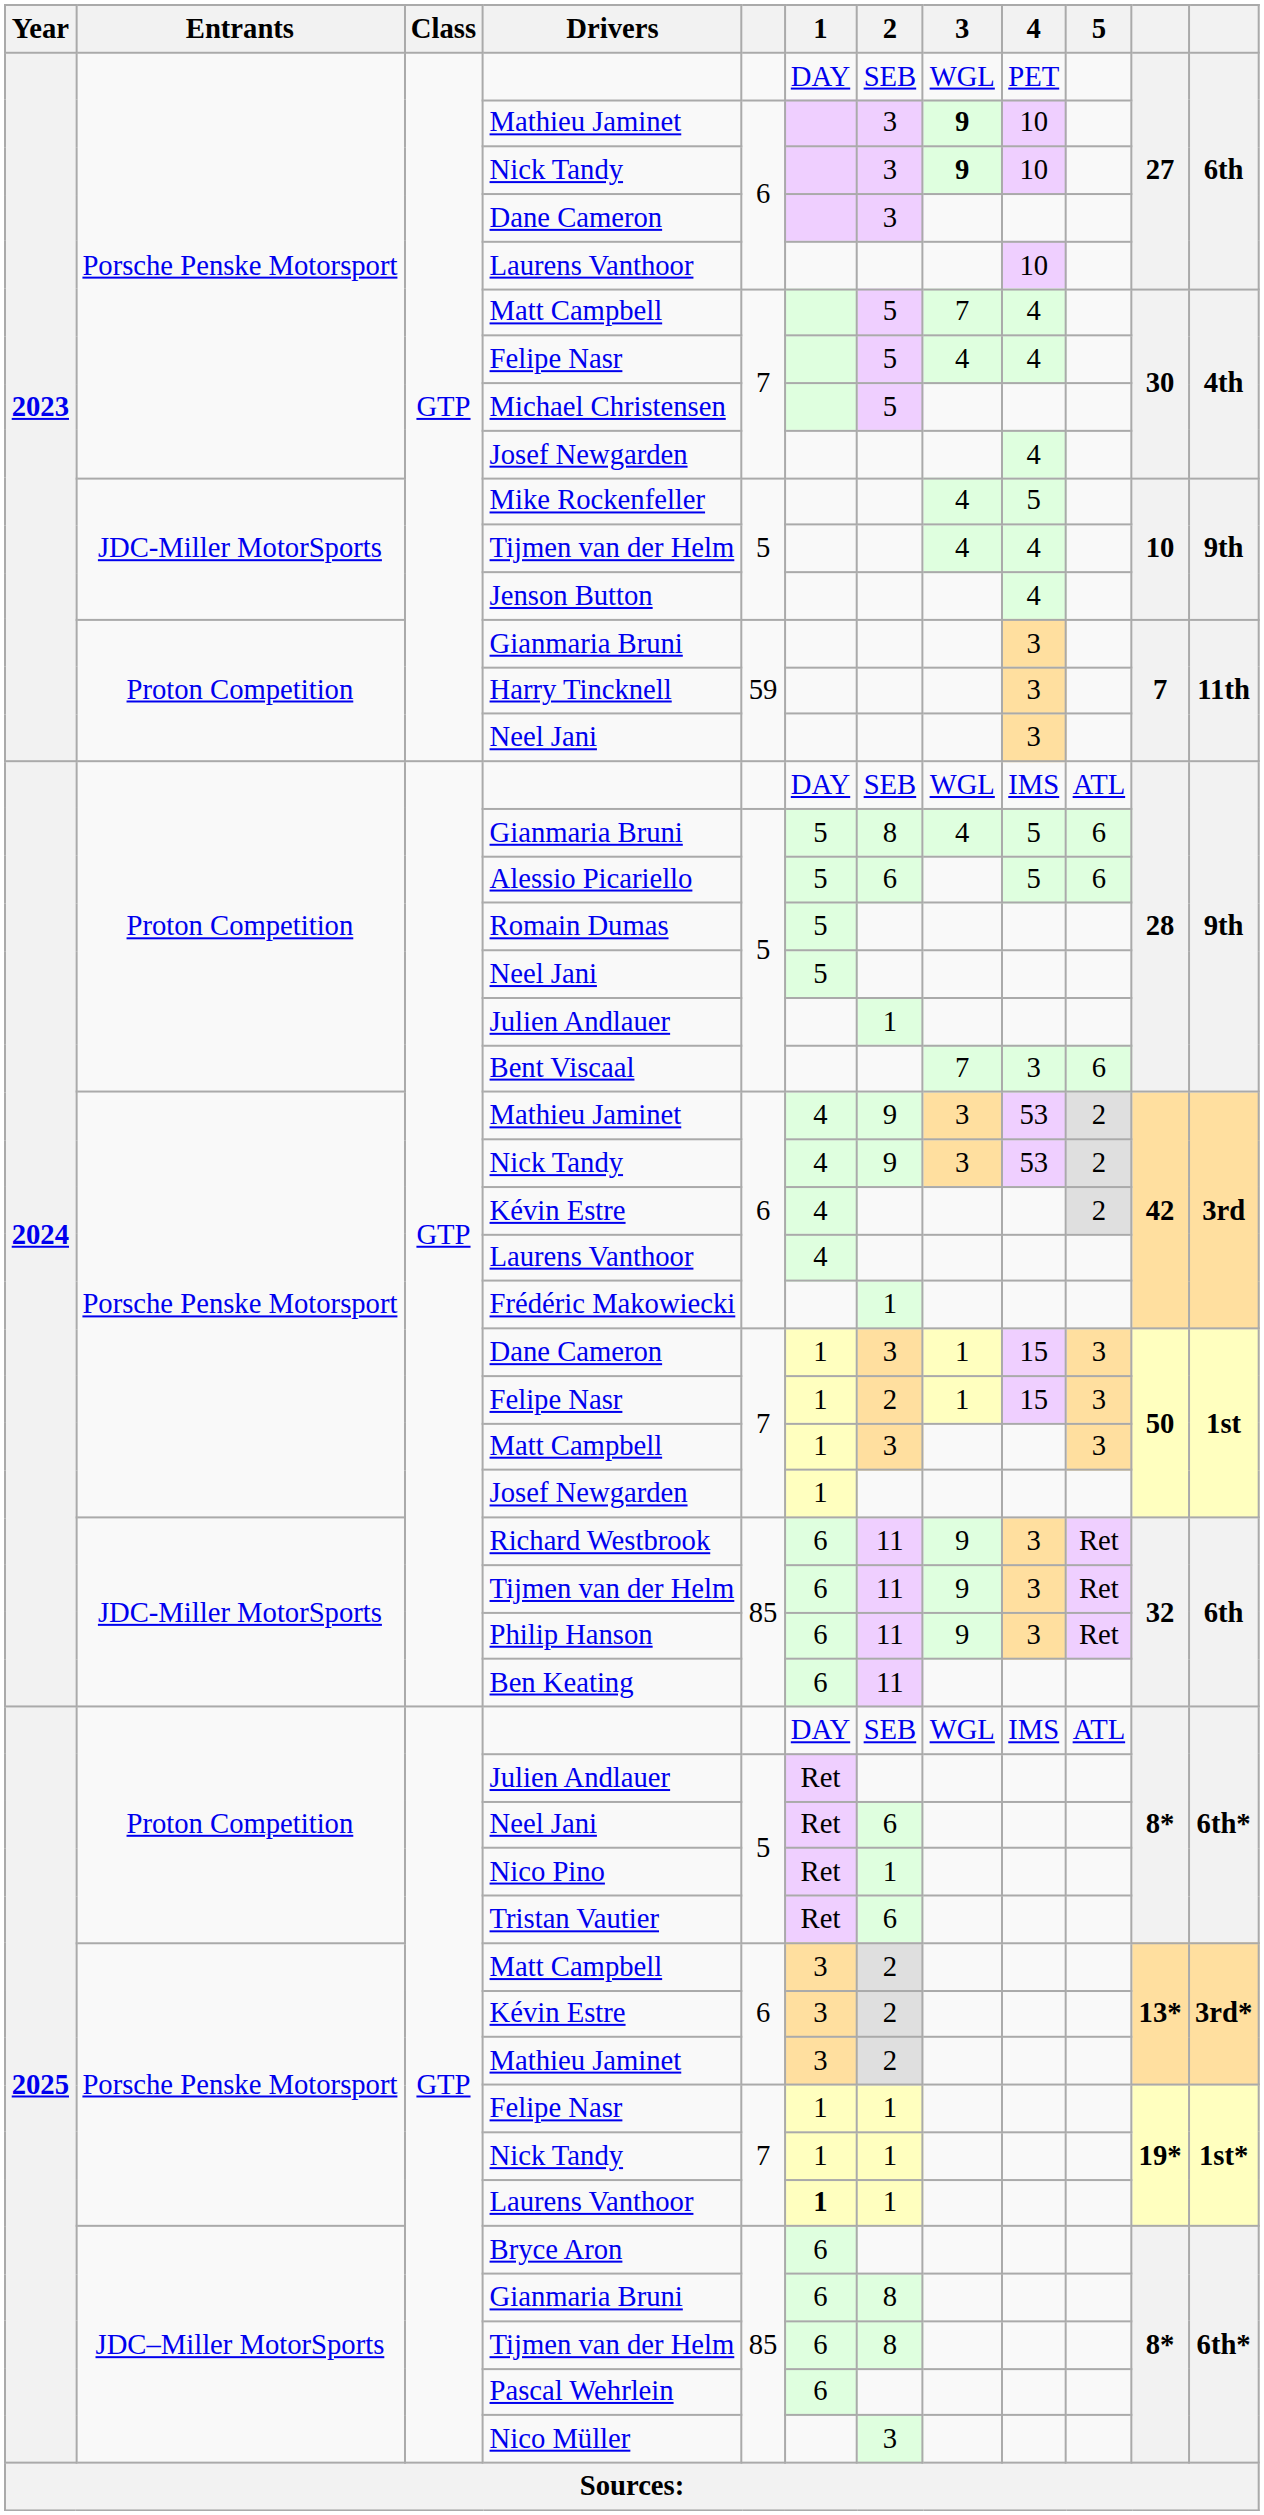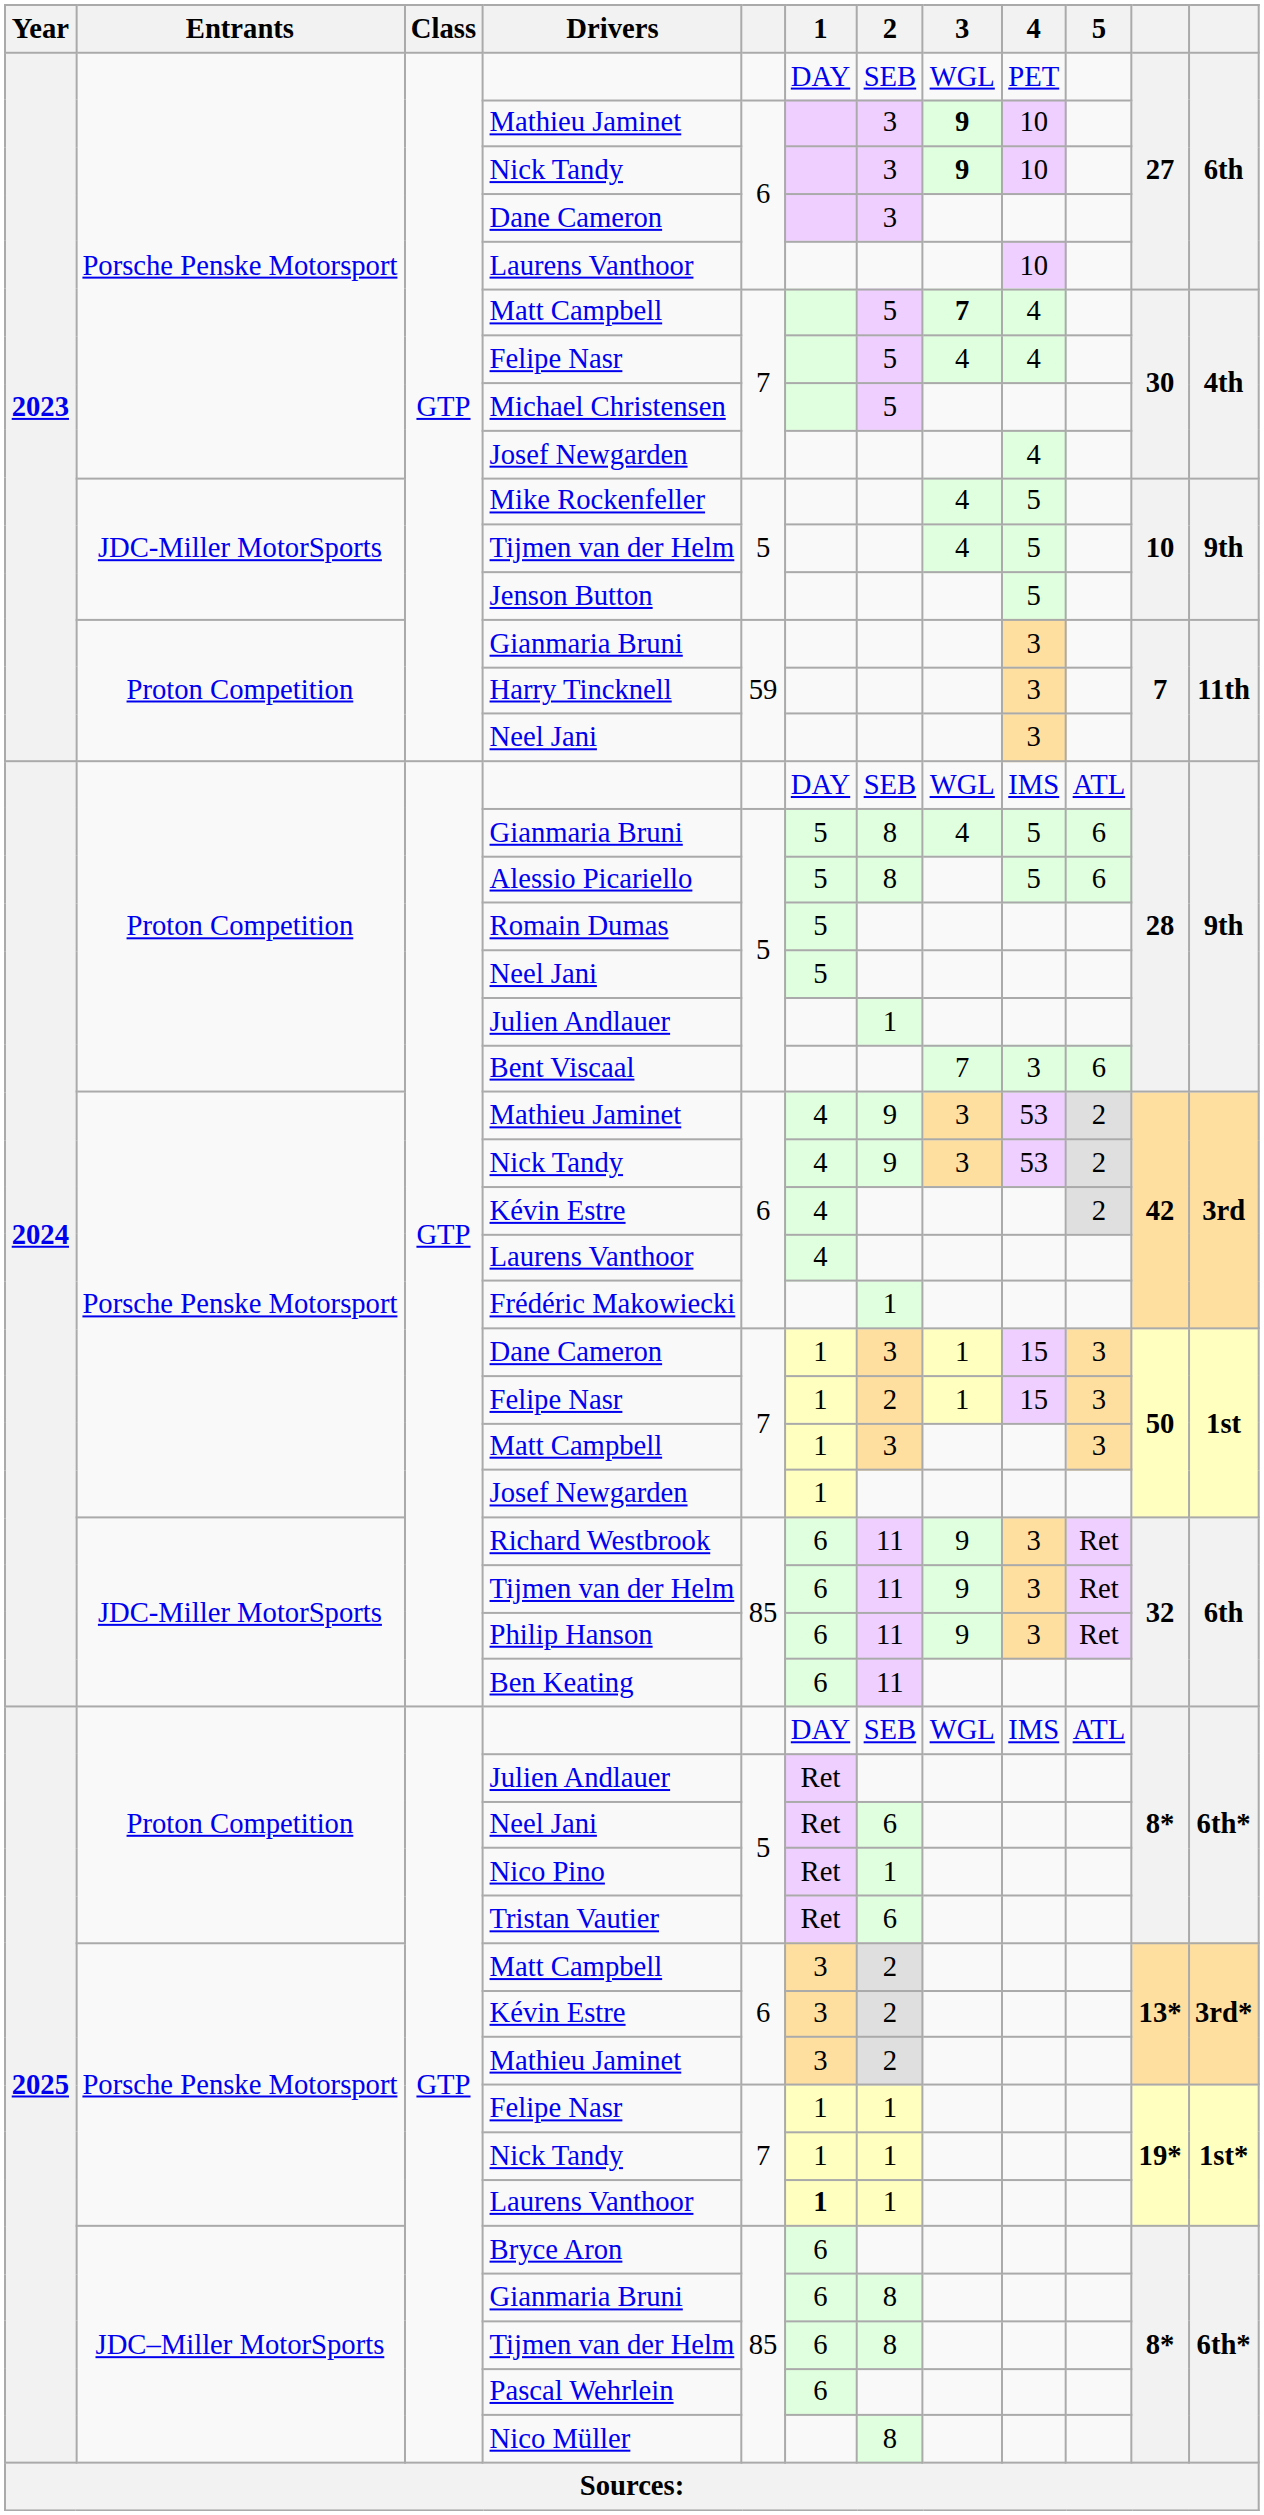(962, 312) normal -> (962, 312) bold
(1034, 548) 4 -> (1034, 548) 5
(1034, 595) 4 -> (1034, 595) 5
(890, 879) 6 -> (890, 879) 8
(890, 2438) 3 -> (890, 2438) 8
